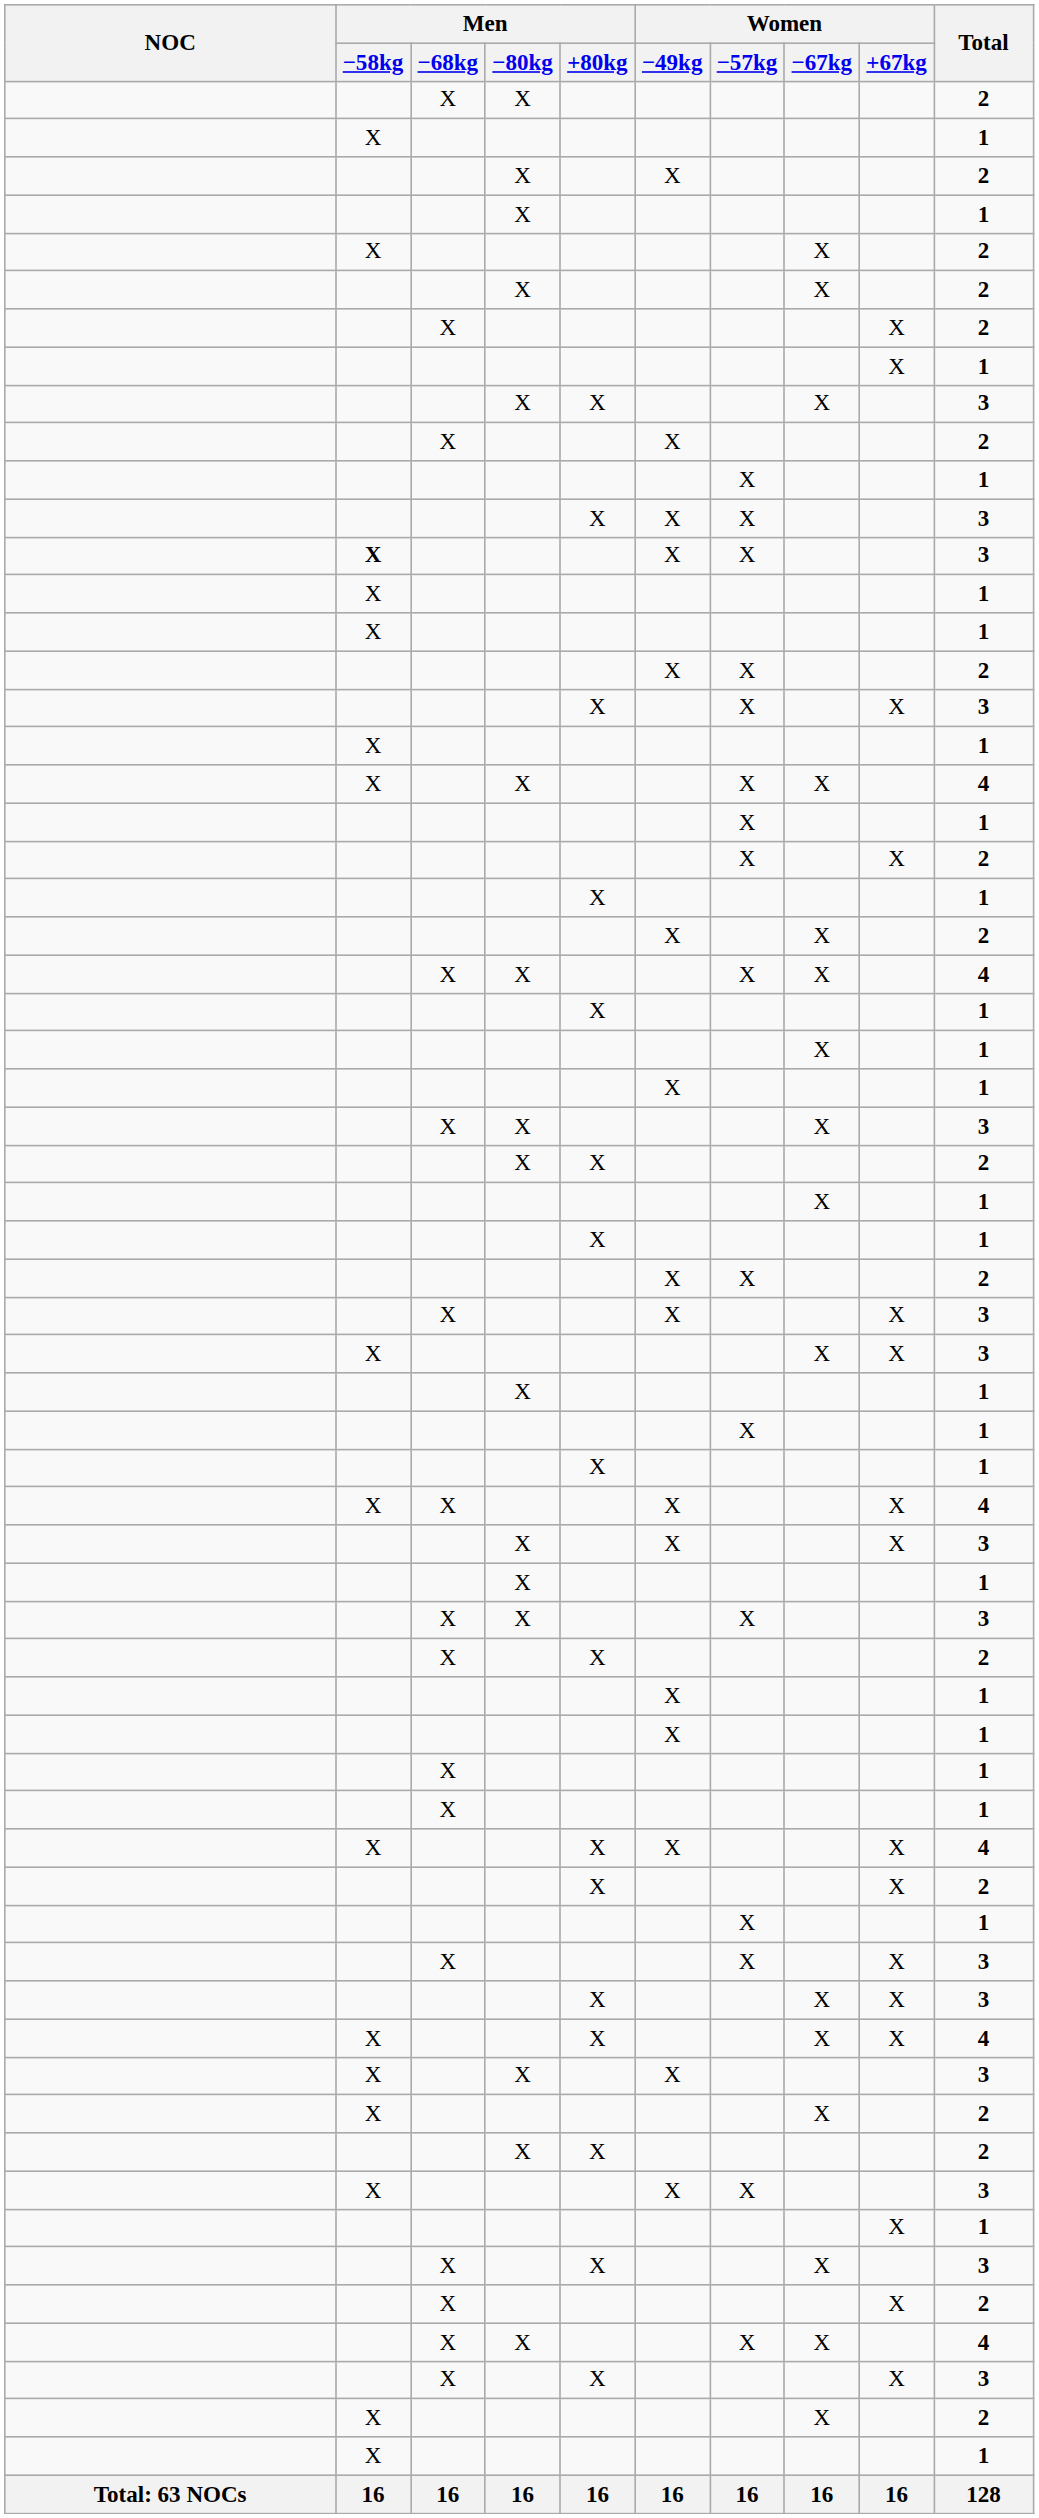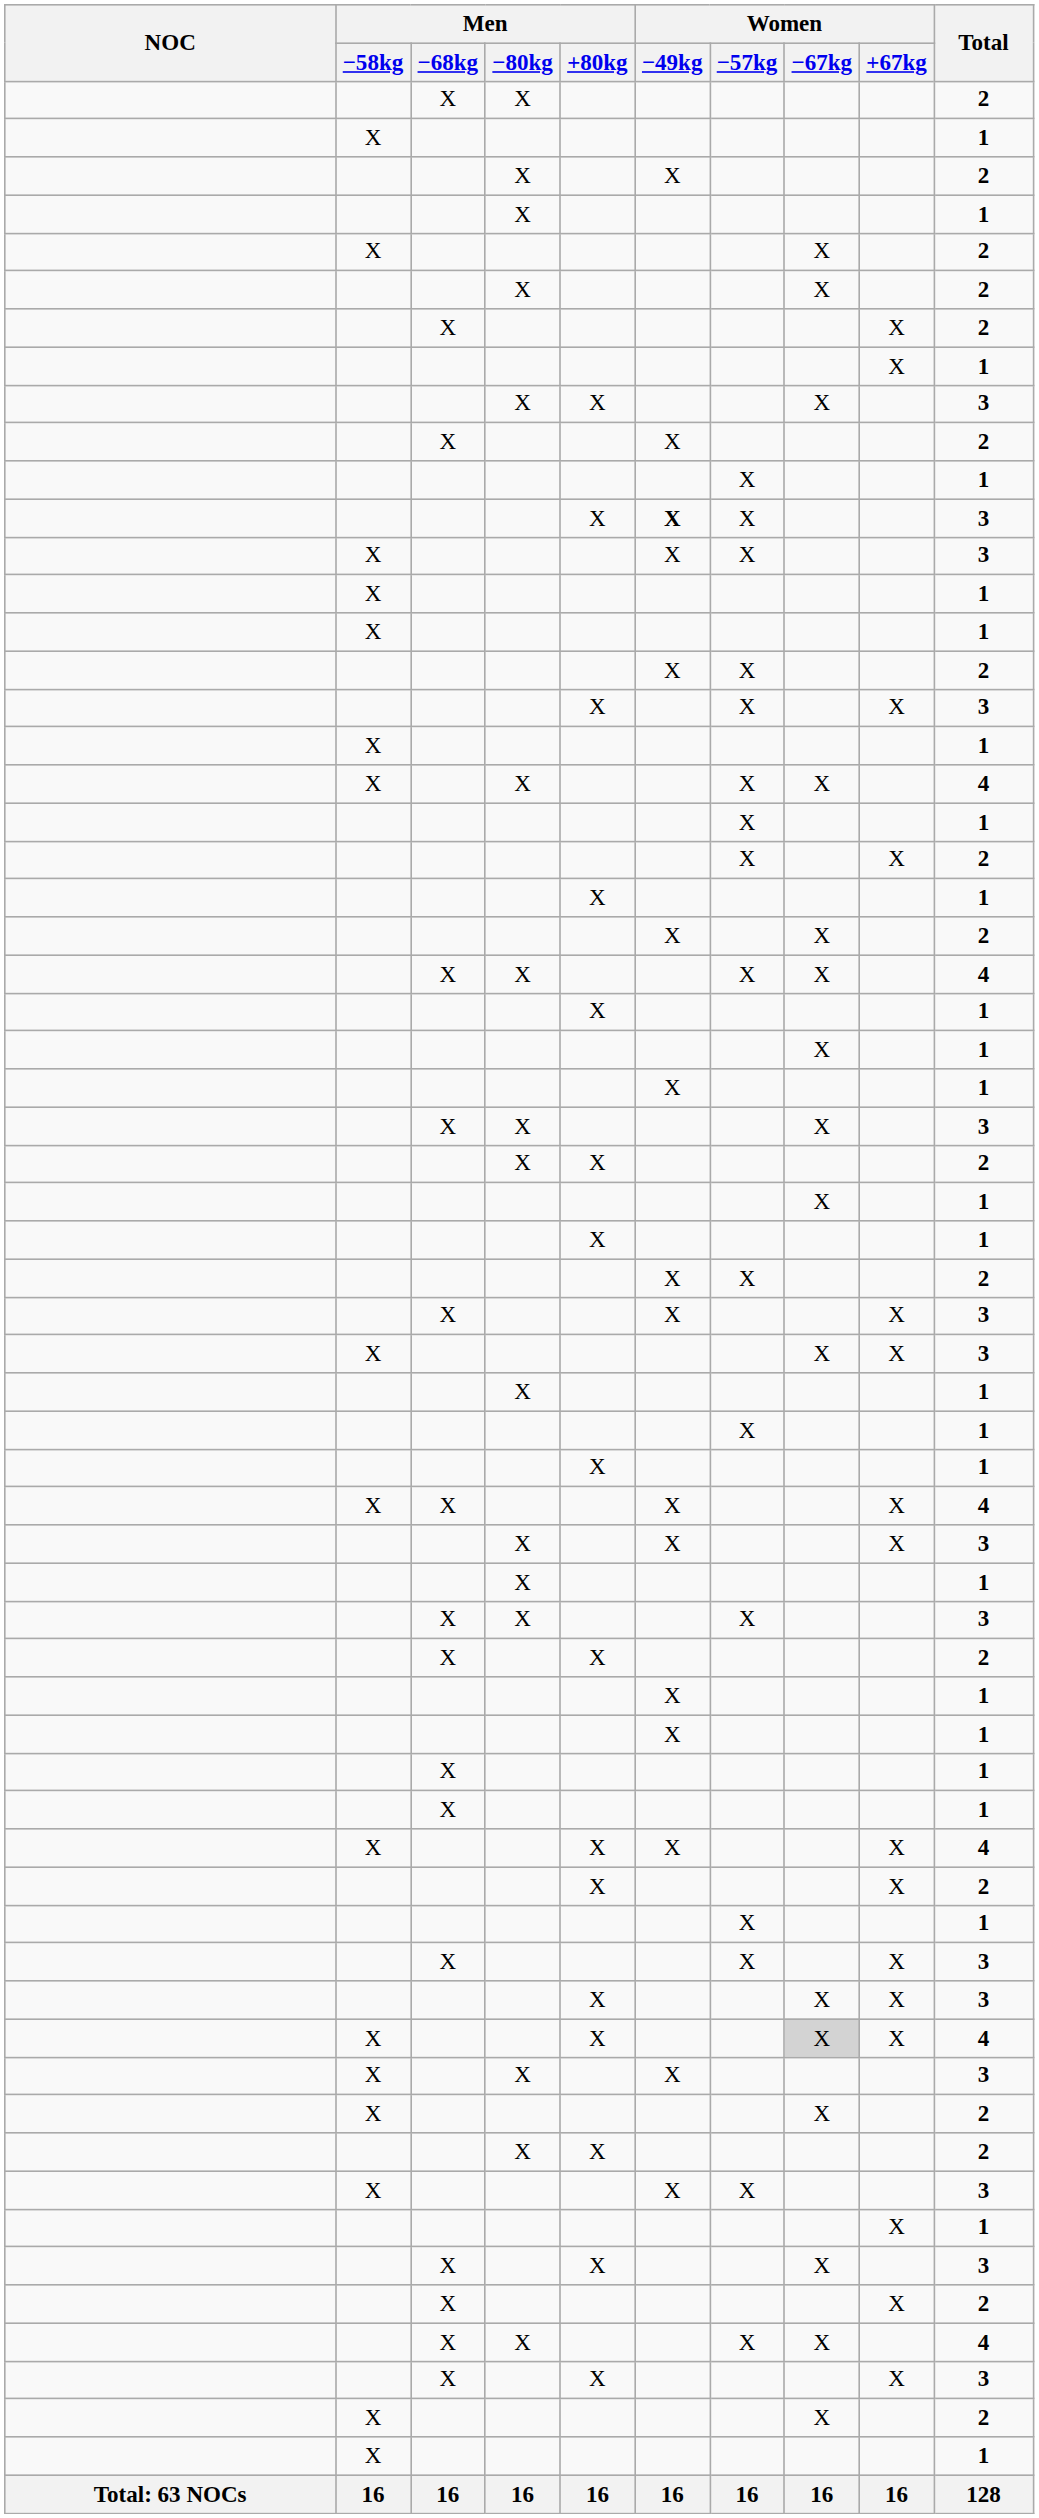(672, 517) normal -> (672, 517) bold
(373, 555) bold -> (373, 555) normal
(822, 2037) no background -> (822, 2037) lightgrey background
